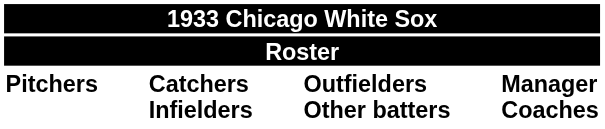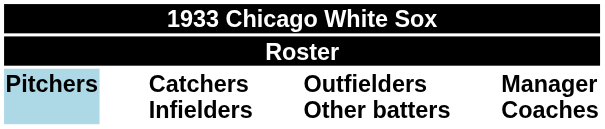(52, 83) no background -> (52, 83) lightblue background
